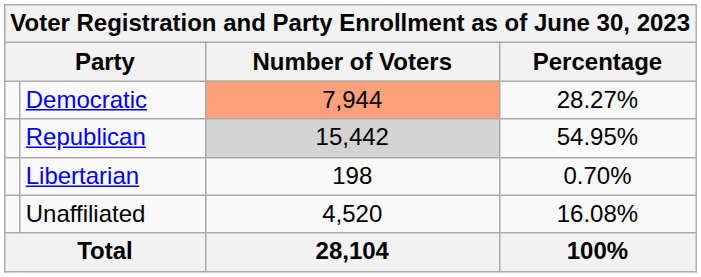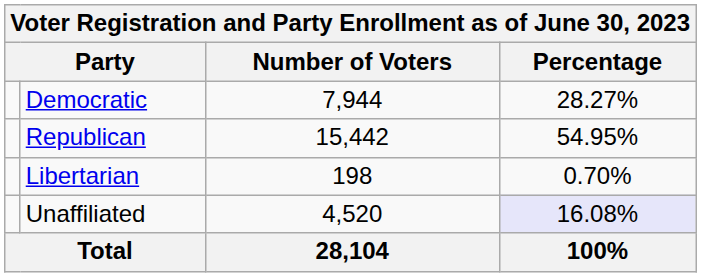(352, 99) lightsalmon background -> (352, 99) no background
(352, 137) lightgrey background -> (352, 137) no background
(597, 213) no background -> (597, 213) lavender background
